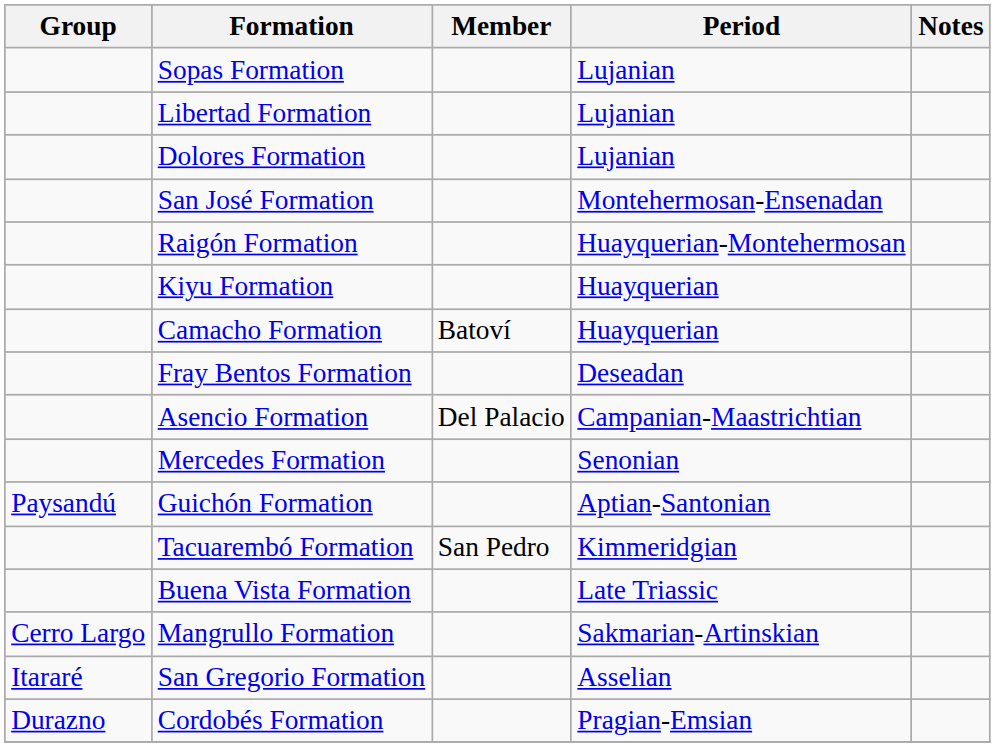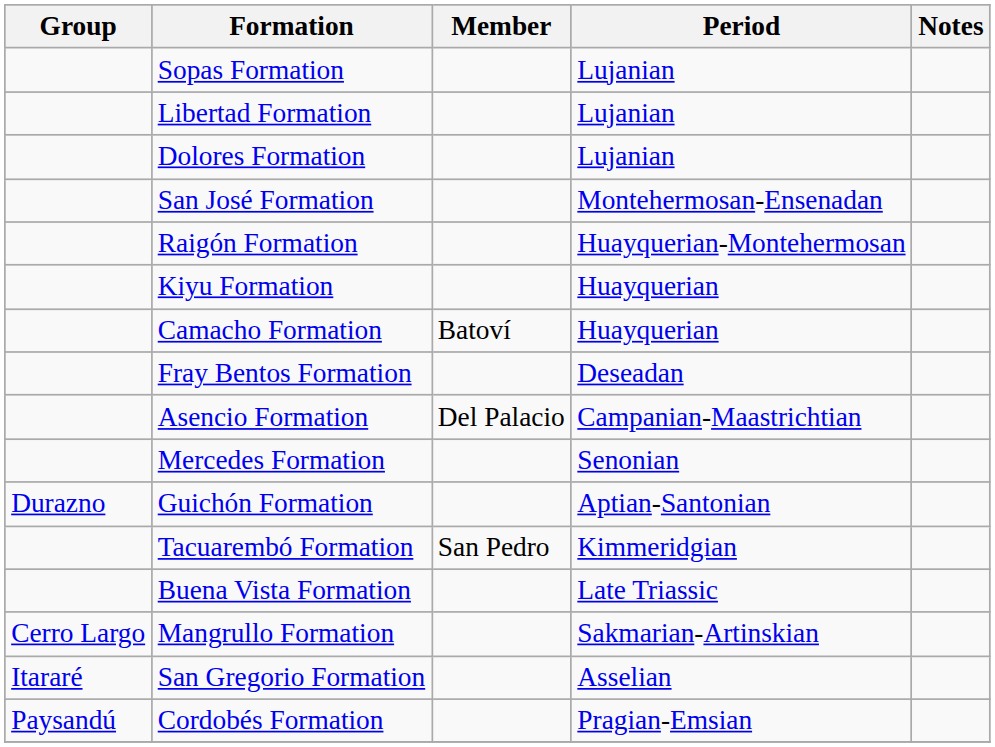(64, 503) Paysandú -> (58, 503) Durazno
(58, 720) Durazno -> (64, 720) Paysandú
